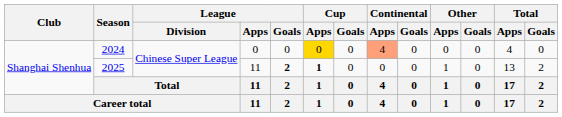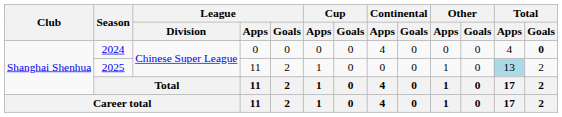(319, 49) gold background -> (319, 49) no background
(382, 49) lightsalmon background -> (382, 49) no background
(541, 49) normal -> (541, 49) bold
(287, 67) bold -> (287, 67) normal
(319, 67) bold -> (319, 67) normal
(509, 67) no background -> (509, 67) lightblue background
